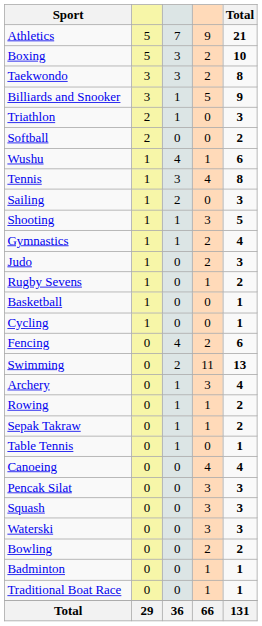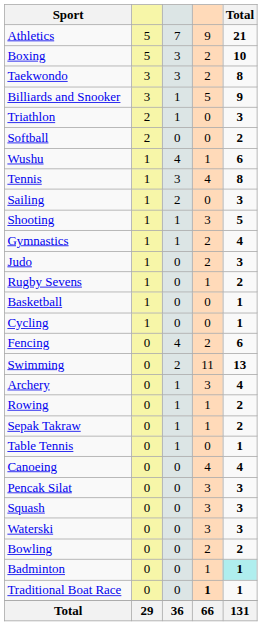(240, 569) no background -> (240, 569) paleturquoise background
(208, 590) normal -> (208, 590) bold
